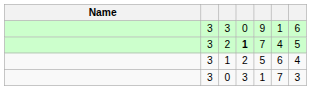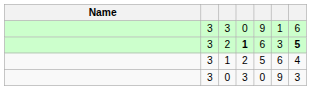(262, 45) 7 -> (262, 45) 6
(280, 45) 4 -> (280, 45) 3
(297, 45) normal -> (297, 45) bold
(262, 77) 1 -> (262, 77) 0
(280, 77) 7 -> (280, 77) 9
